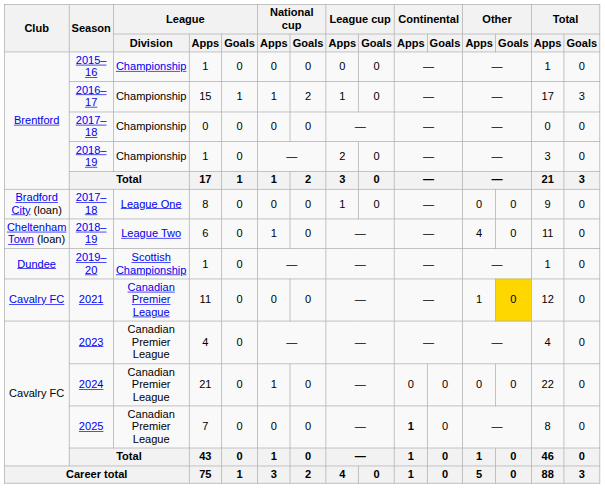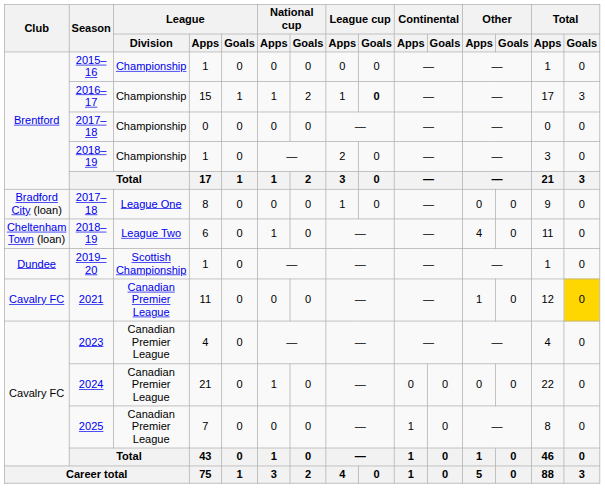(376, 96) normal -> (376, 96) bold
(513, 300) gold background -> (513, 300) no background
(582, 300) no background -> (582, 300) gold background
(411, 427) bold -> (411, 427) normal
